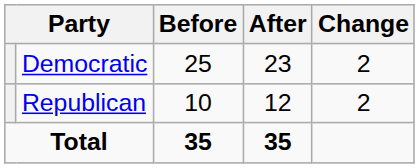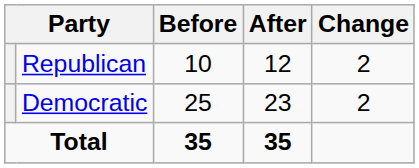rows swapped: (85, 63) <-> (84, 102)
